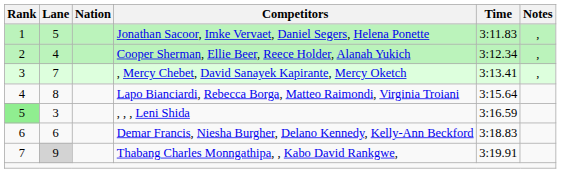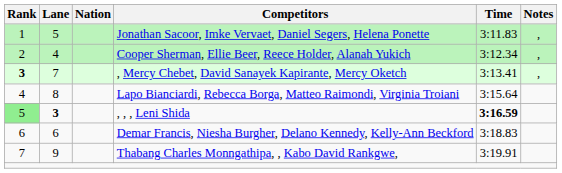(22, 73) normal -> (22, 73) bold
(56, 113) normal -> (56, 113) bold
(498, 113) normal -> (499, 113) bold
(56, 152) lightgrey background -> (56, 152) no background
